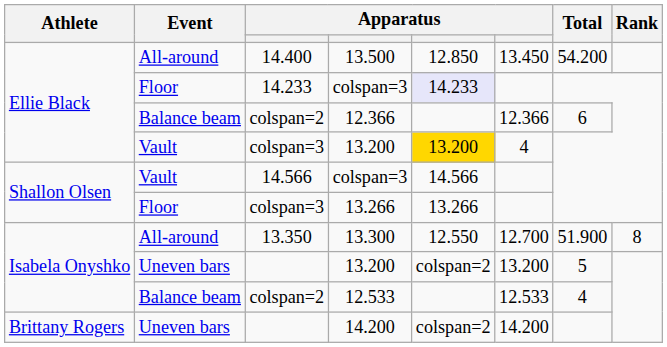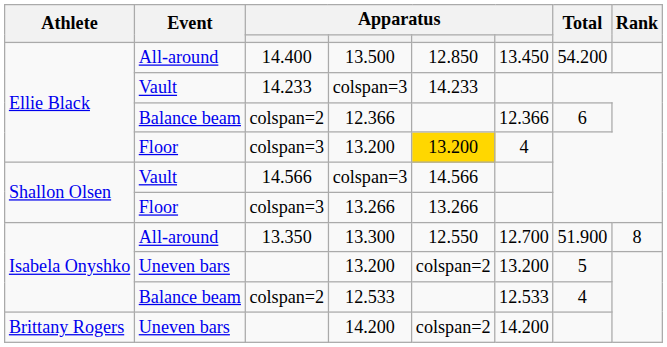(158, 87) Floor -> (158, 87) Vault
(453, 87) lavender background -> (453, 87) no background
(158, 147) Vault -> (158, 147) Floor
